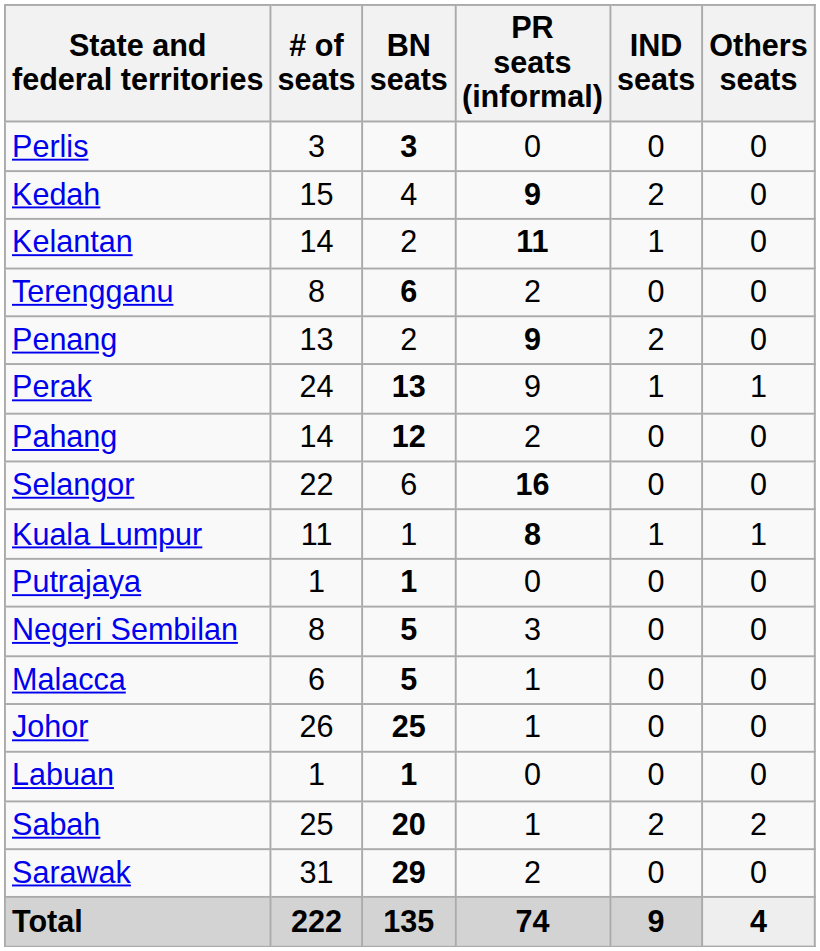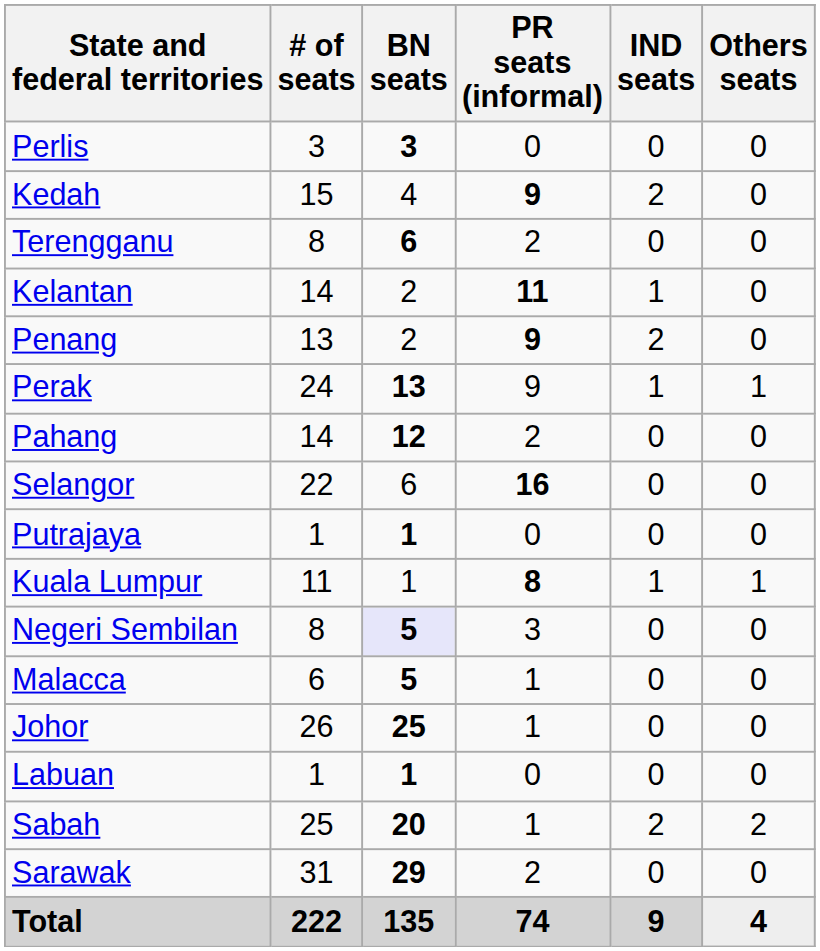rows swapped: (72, 242) <-> (93, 291)
rows swapped: (107, 533) <-> (77, 582)
(409, 630) no background -> (409, 630) lavender background
